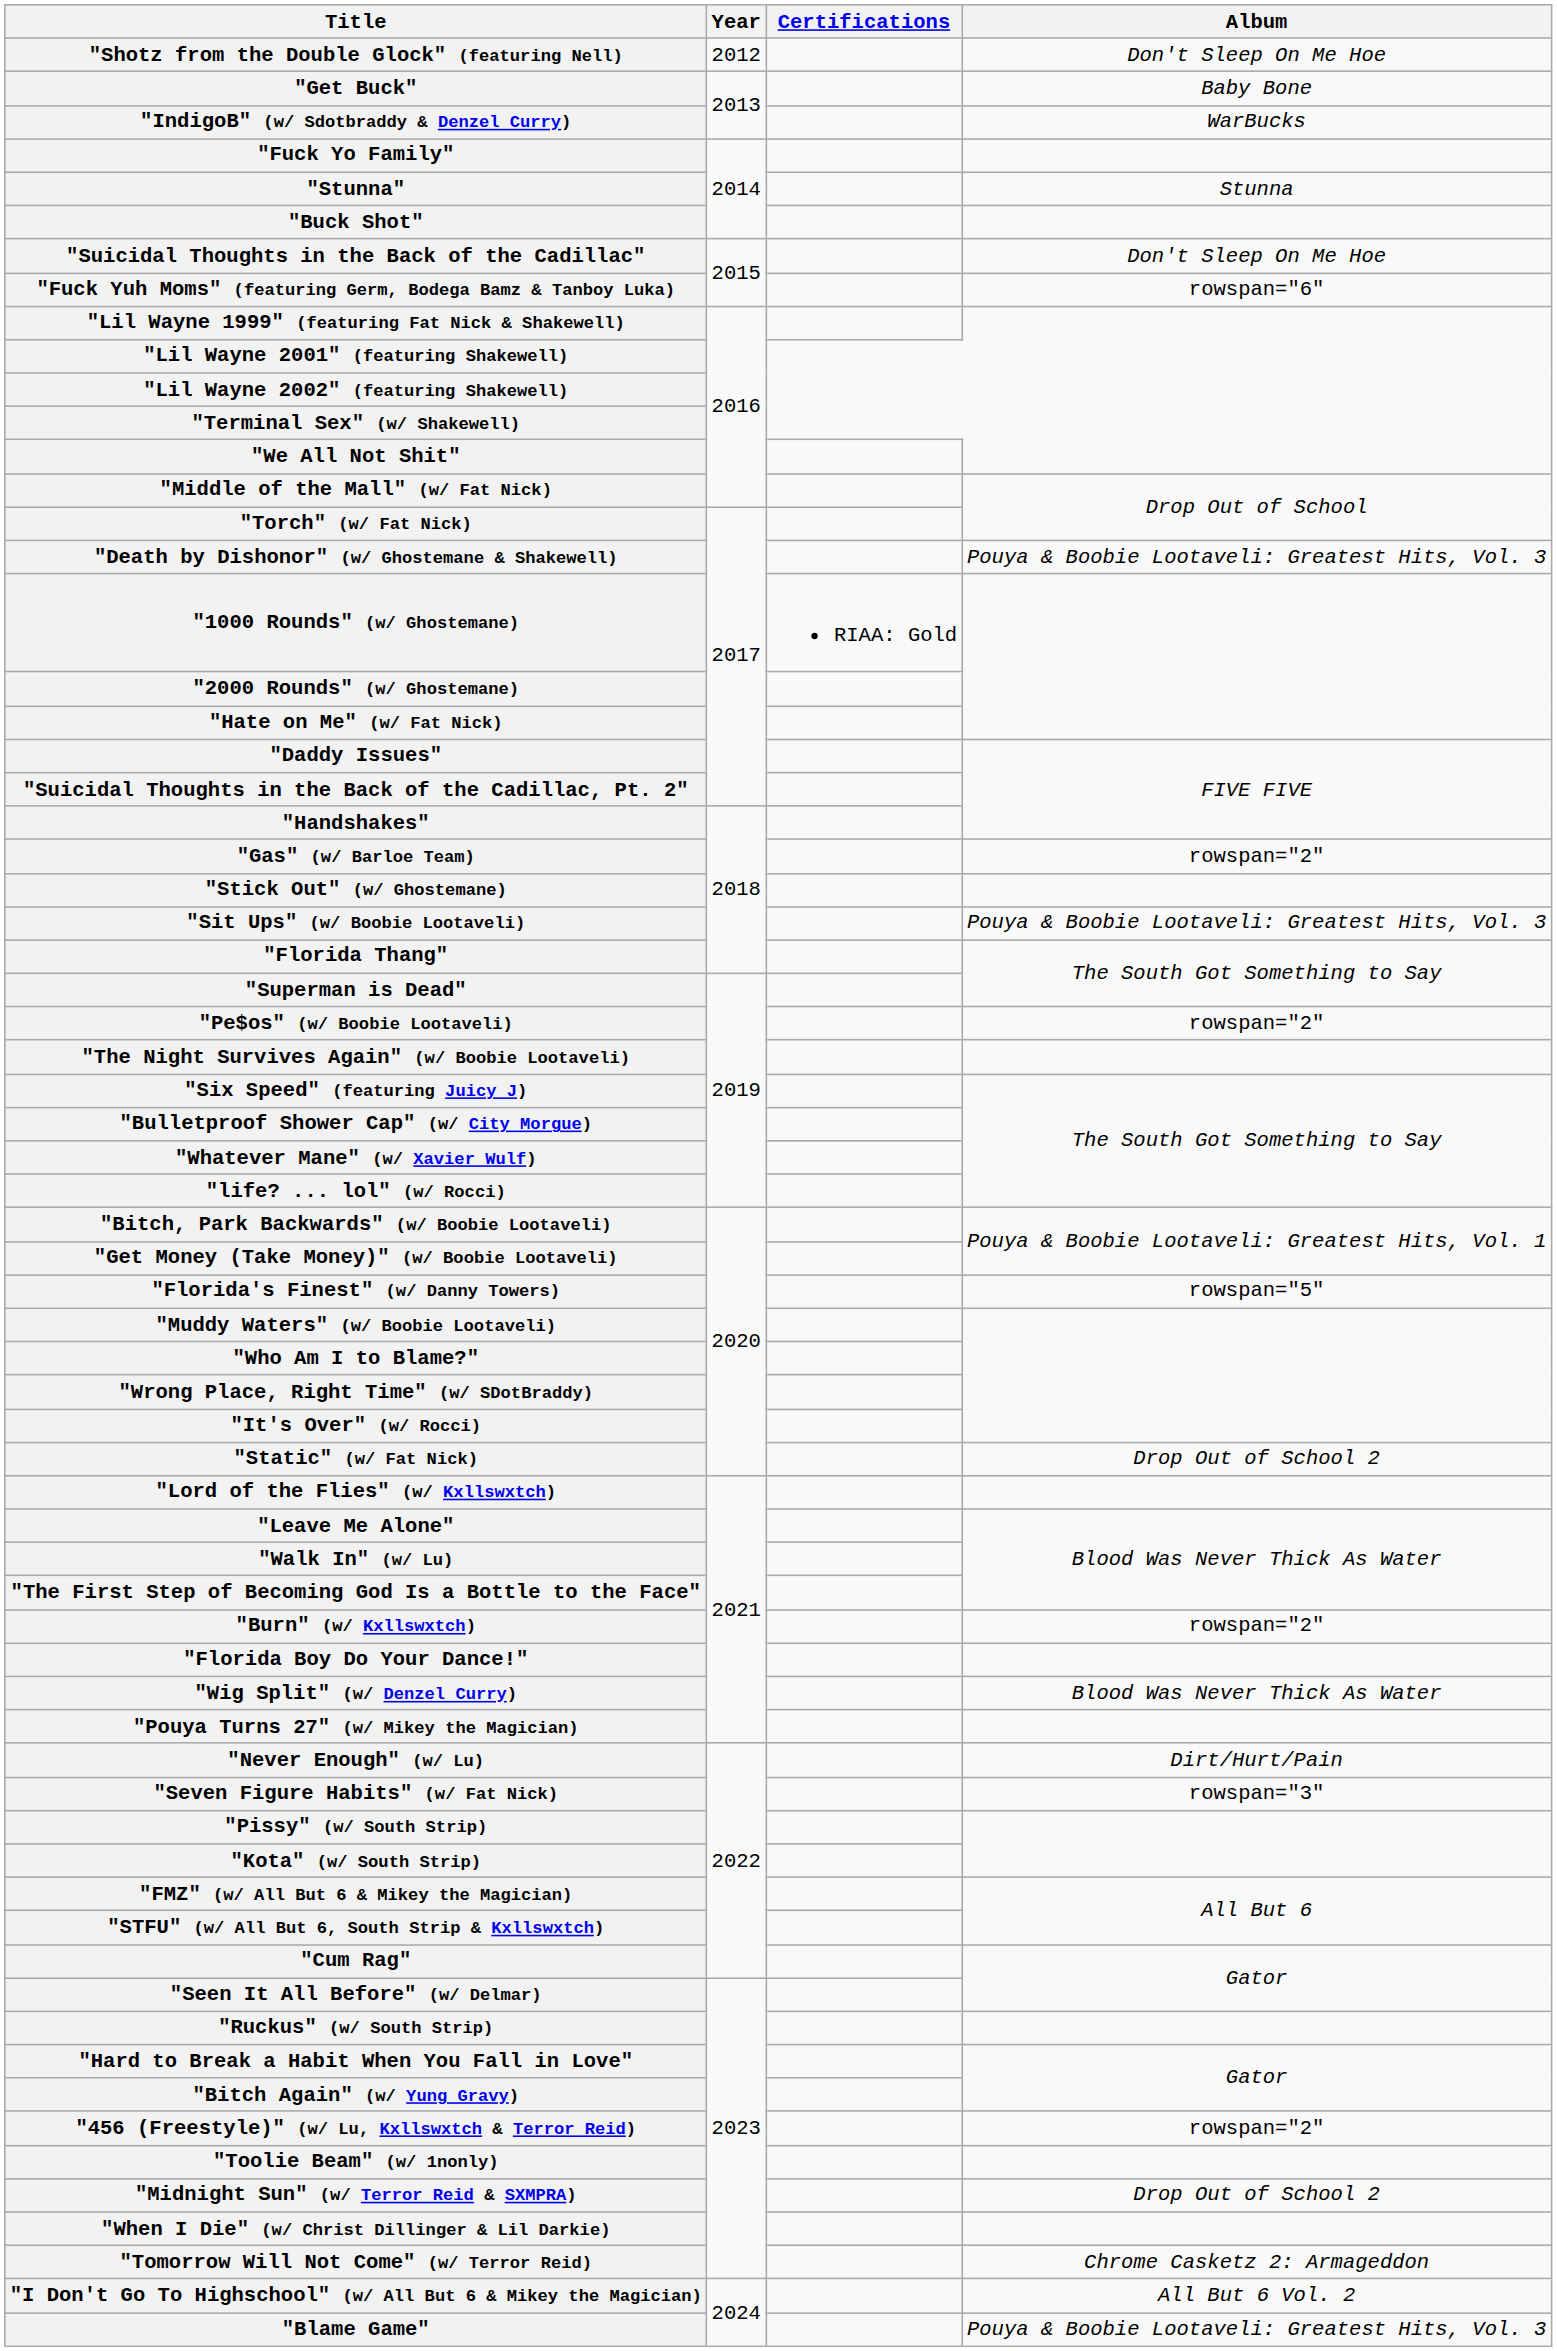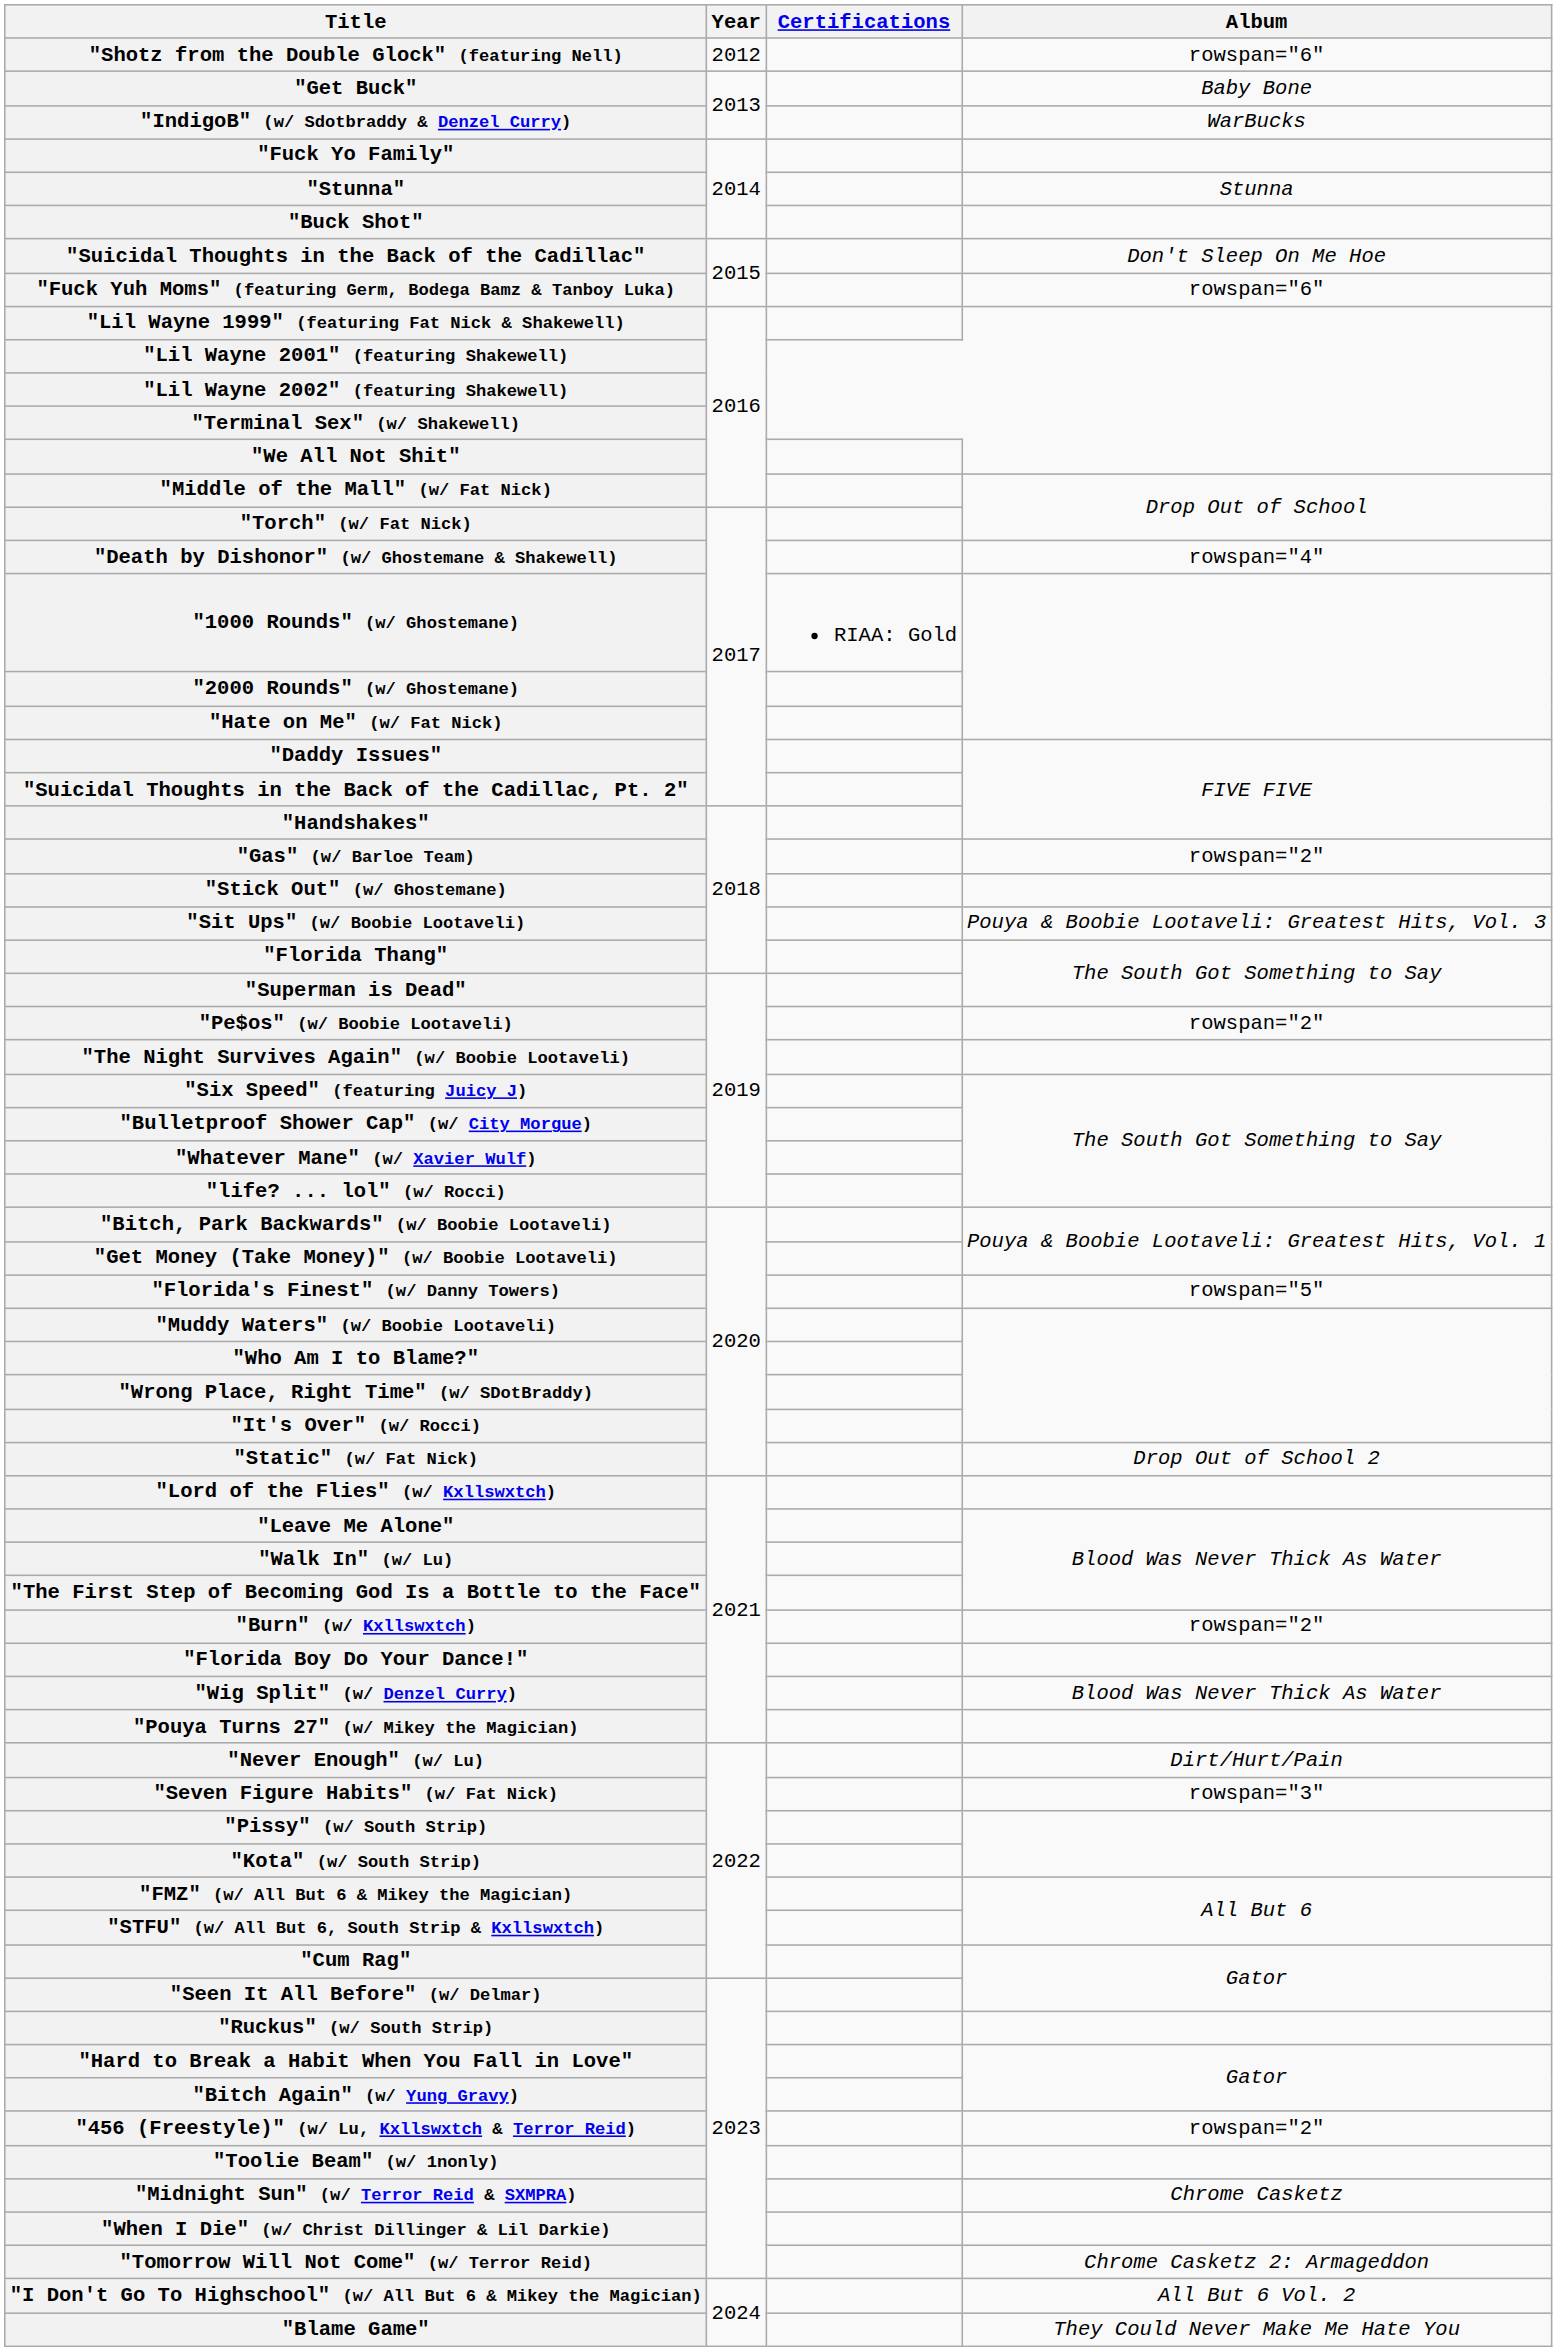(1257, 55) Don't Sleep On Me Hoe -> (1257, 55) rowspan="6"
(1257, 557) Pouya & Boobie Lootaveli: Greatest Hits, Vol. 3 -> (1257, 557) rowspan="4"
(1257, 2195) Drop Out of School 2 -> (1257, 2195) Chrome Casketz
(1257, 2329) Pouya & Boobie Lootaveli: Greatest Hits, Vol. 3 -> (1257, 2329) They Could Never Make Me Hate You
